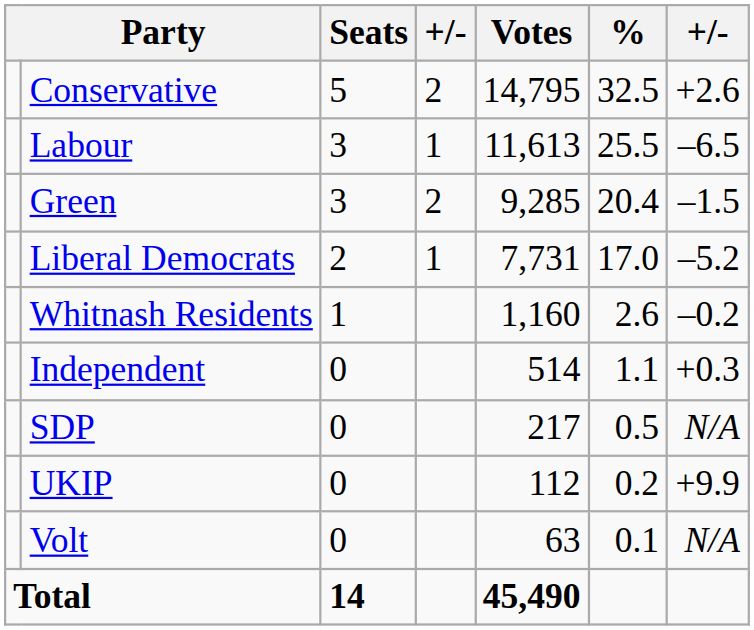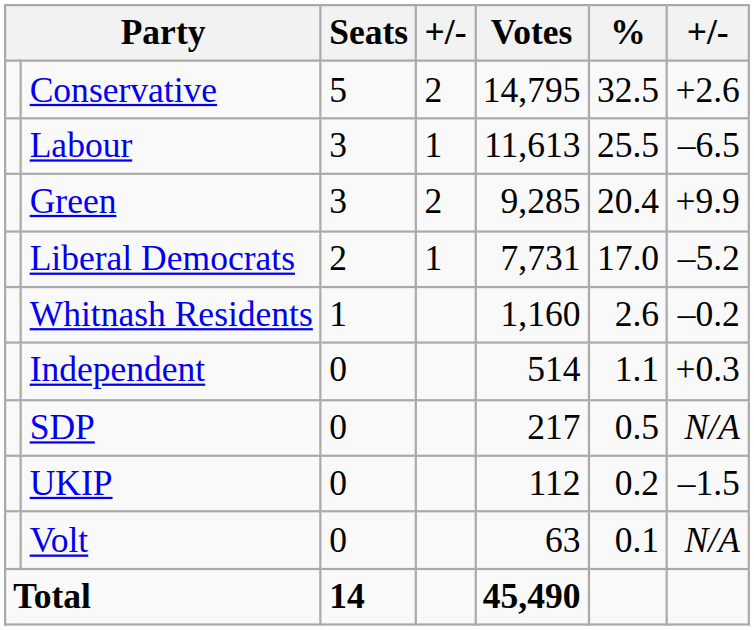(709, 201) –1.5 -> (708, 201) +9.9
(708, 483) +9.9 -> (709, 483) –1.5
